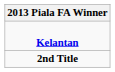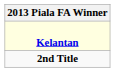(57, 42) no background -> (57, 42) lightyellow background
